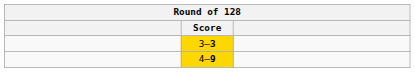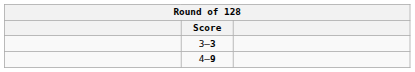(207, 43) gold background -> (207, 43) no background
(207, 59) gold background -> (207, 59) no background
